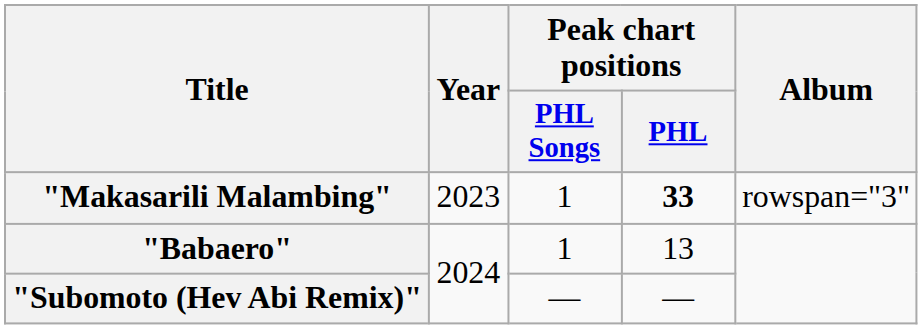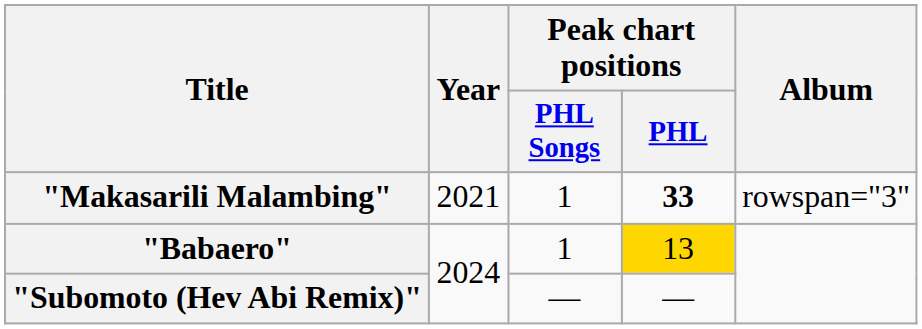(468, 197) 2023 -> (468, 197) 2021
(678, 247) no background -> (678, 247) gold background
